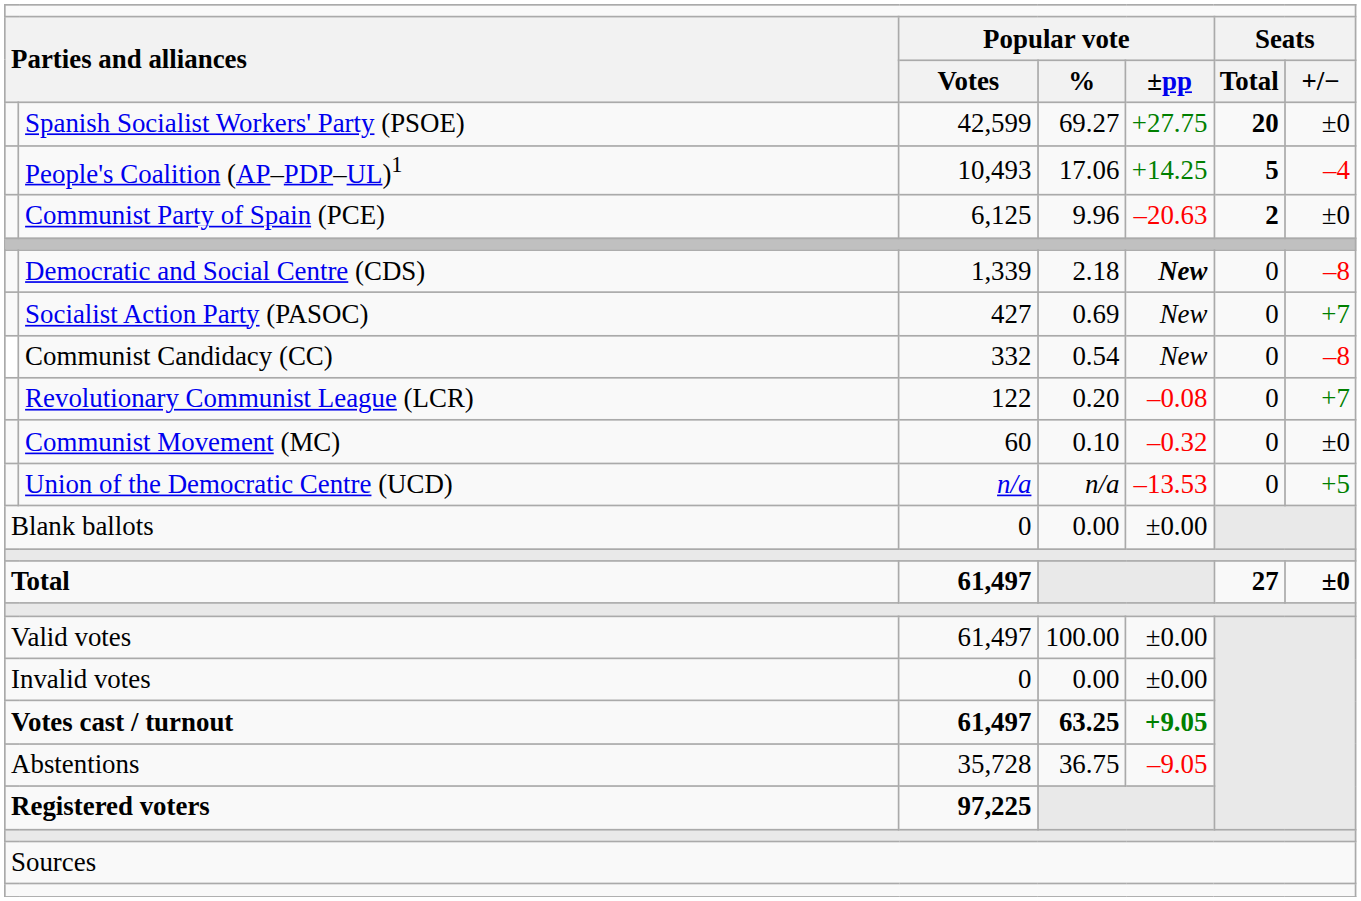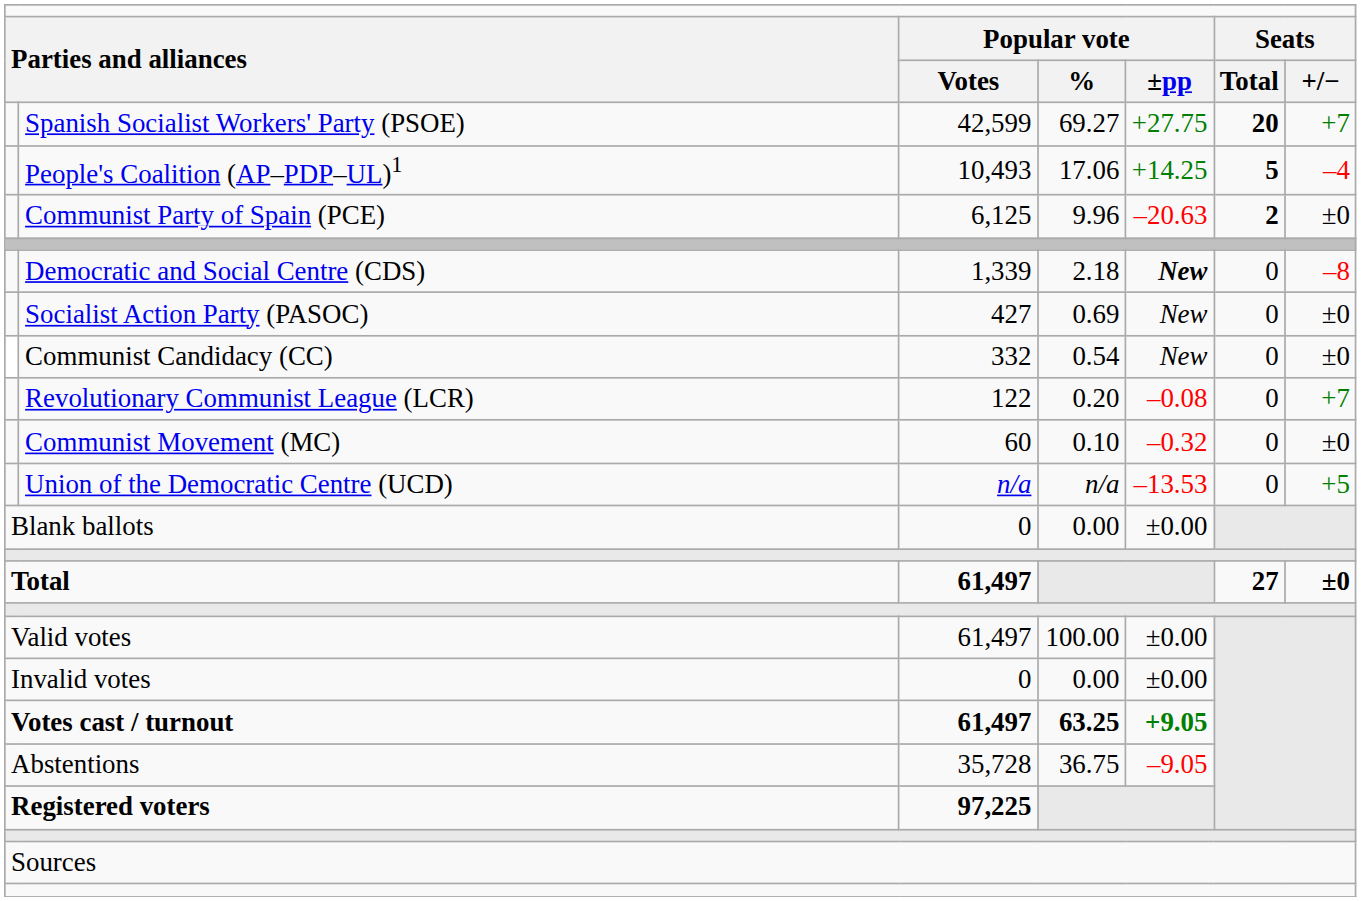(1336, 123) ±0 -> (1336, 123) +7
(1336, 313) +7 -> (1336, 313) ±0
(1336, 356) –8 -> (1336, 356) ±0
